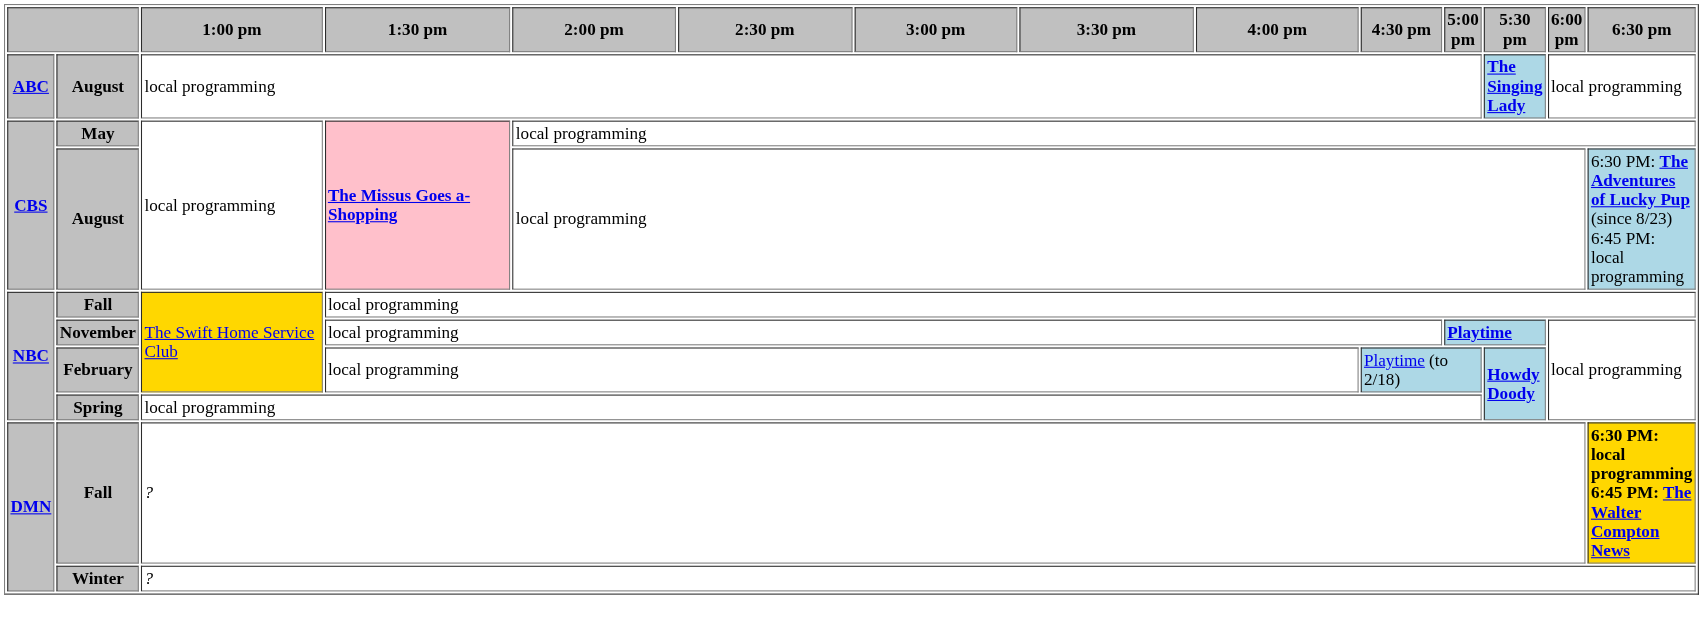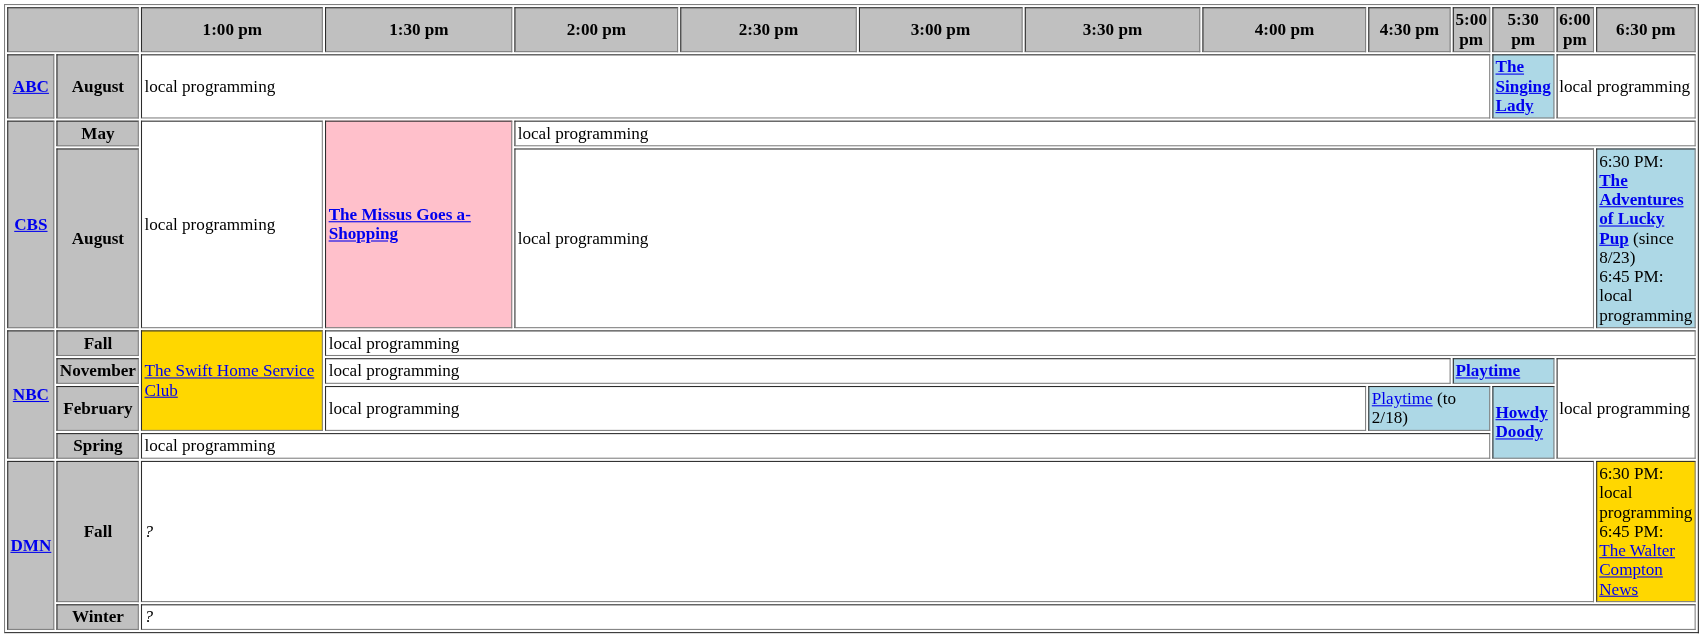(1642, 492) bold -> (1646, 531) normal
